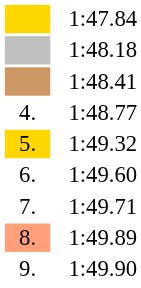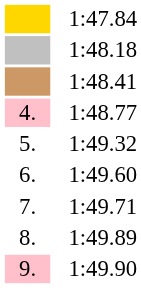(28, 112) no background -> (28, 112) pink background
(28, 143) gold background -> (28, 143) no background
(28, 237) lightsalmon background -> (28, 237) no background
(28, 268) no background -> (28, 268) pink background
